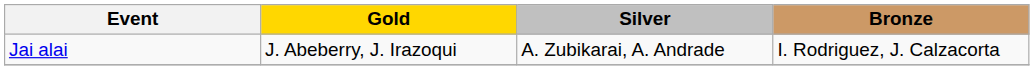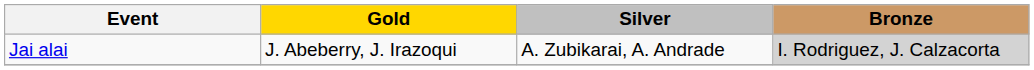(889, 49) no background -> (889, 49) lightgrey background
